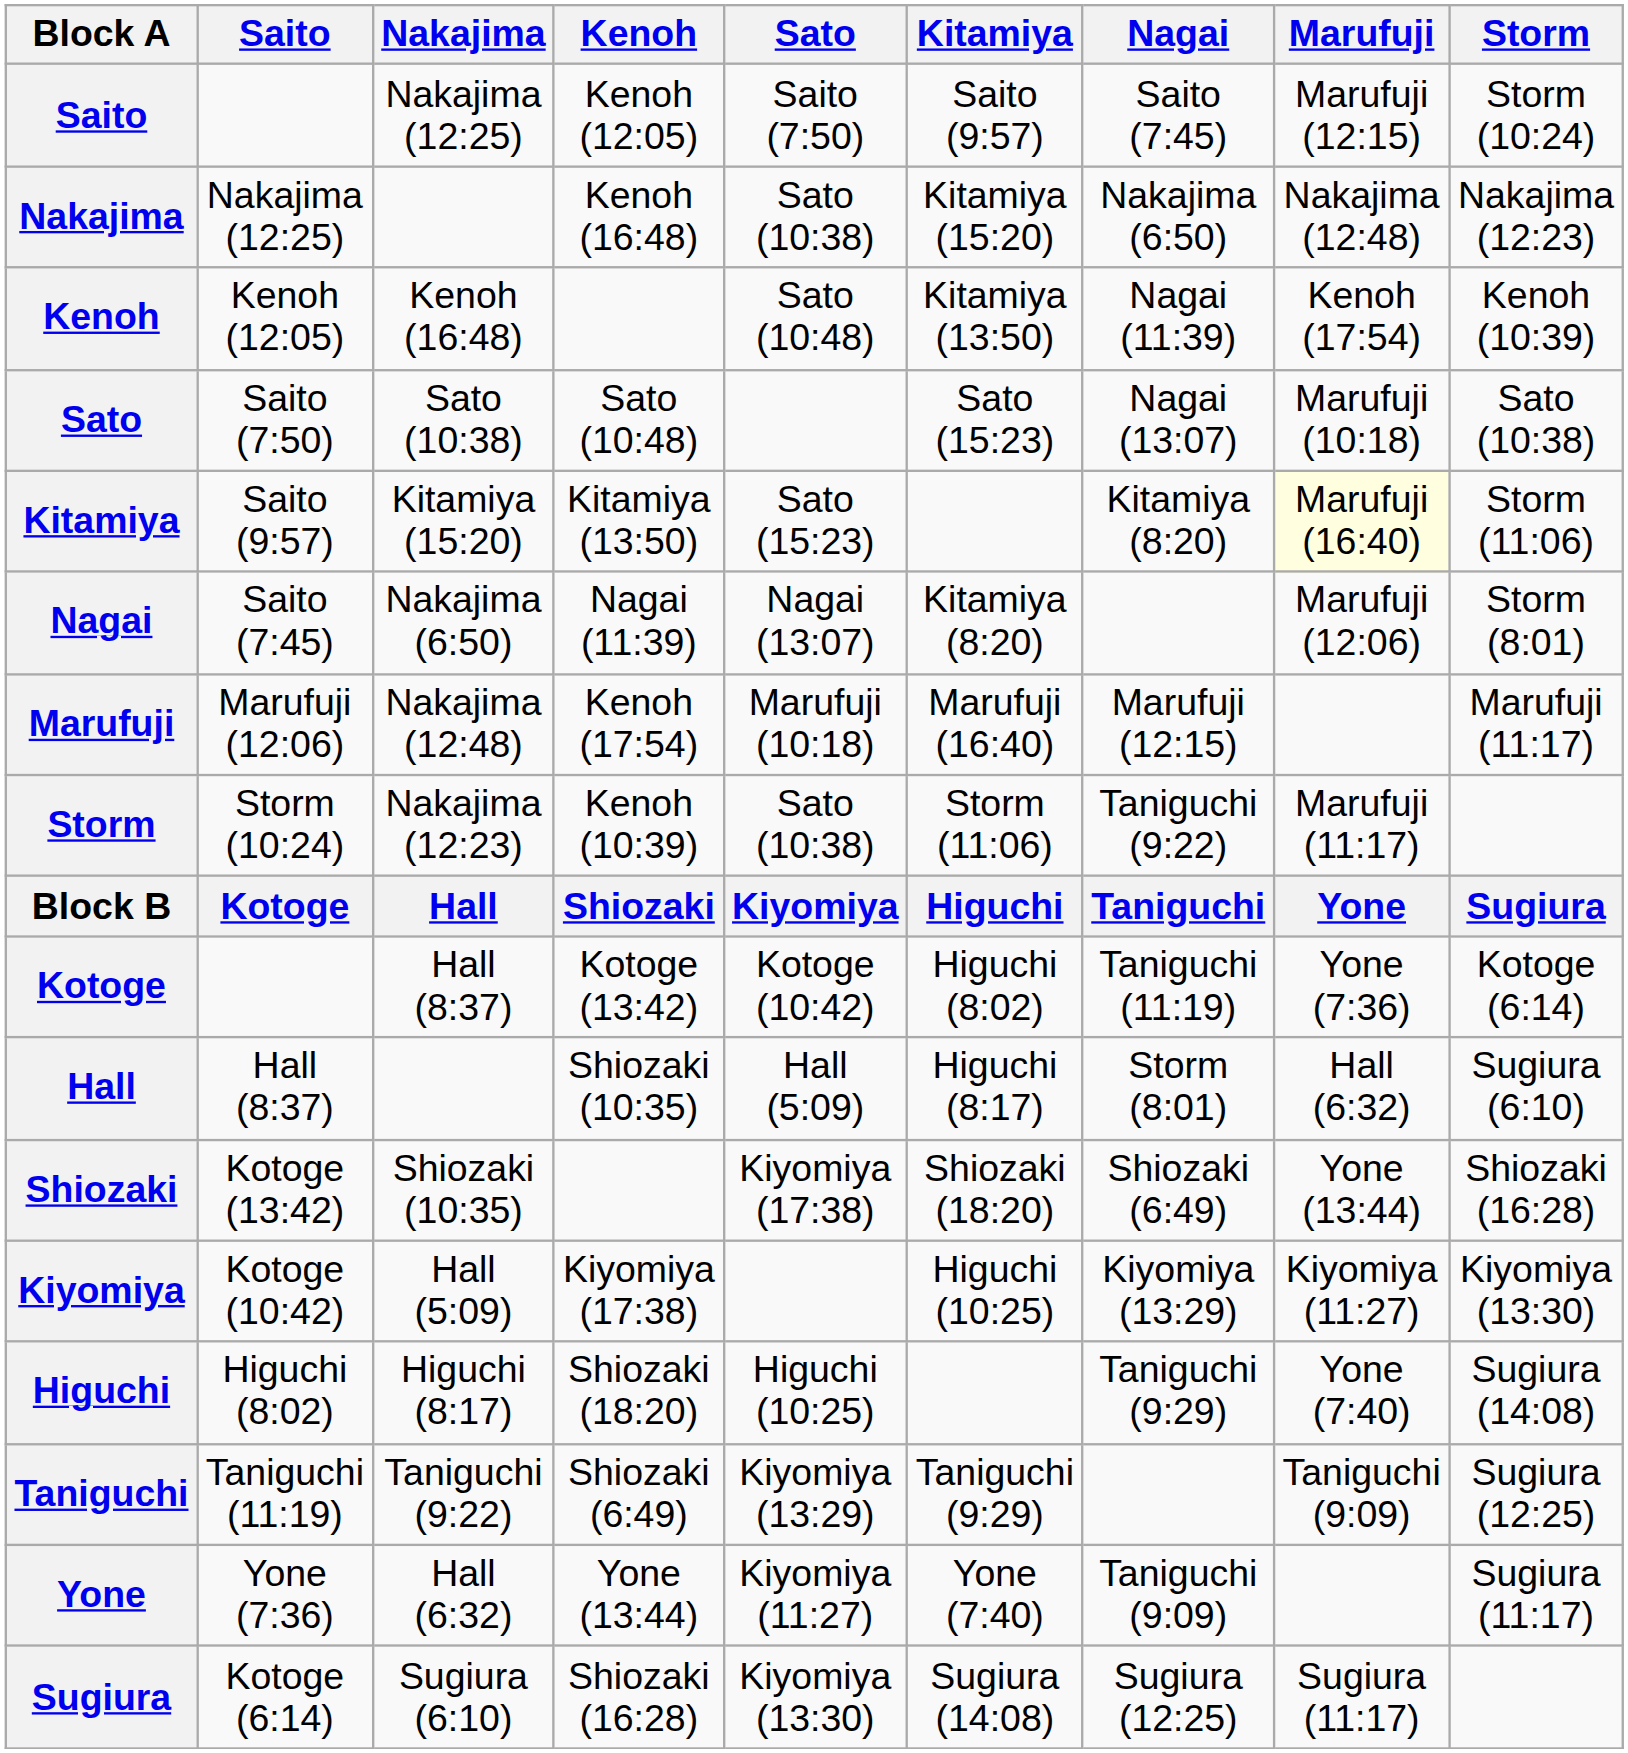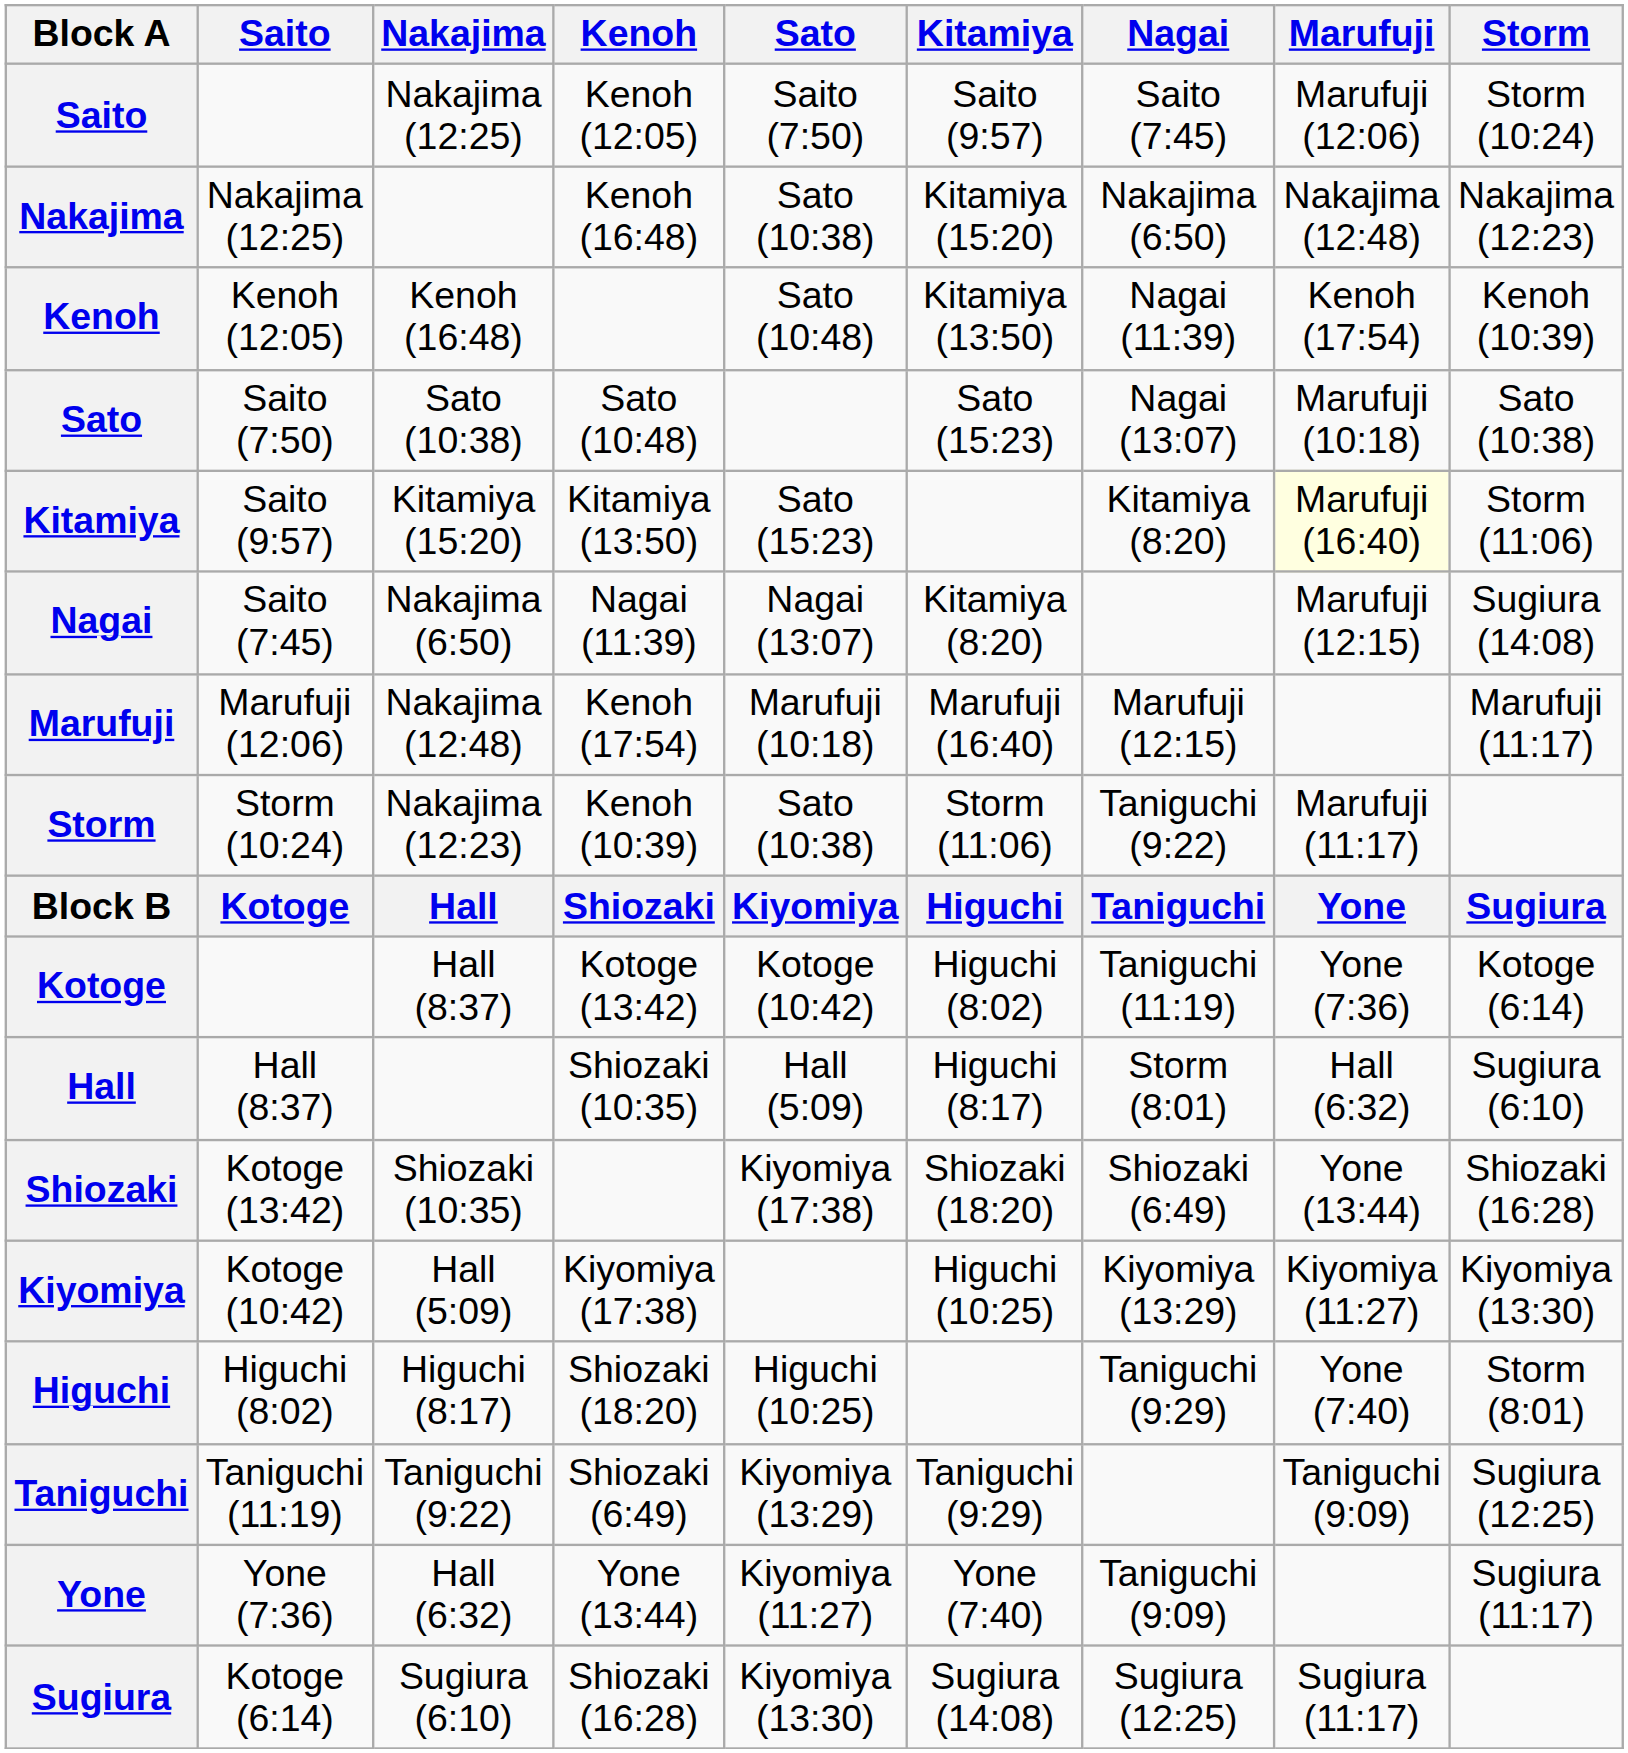(1362, 114) Marufuji (12:15) -> (1362, 114) Marufuji (12:06)
(1362, 622) Marufuji (12:06) -> (1362, 622) Marufuji (12:15)
(1536, 622) Storm (8:01) -> (1536, 622) Sugiura (14:08)
(1536, 1391) Sugiura (14:08) -> (1536, 1391) Storm (8:01)
